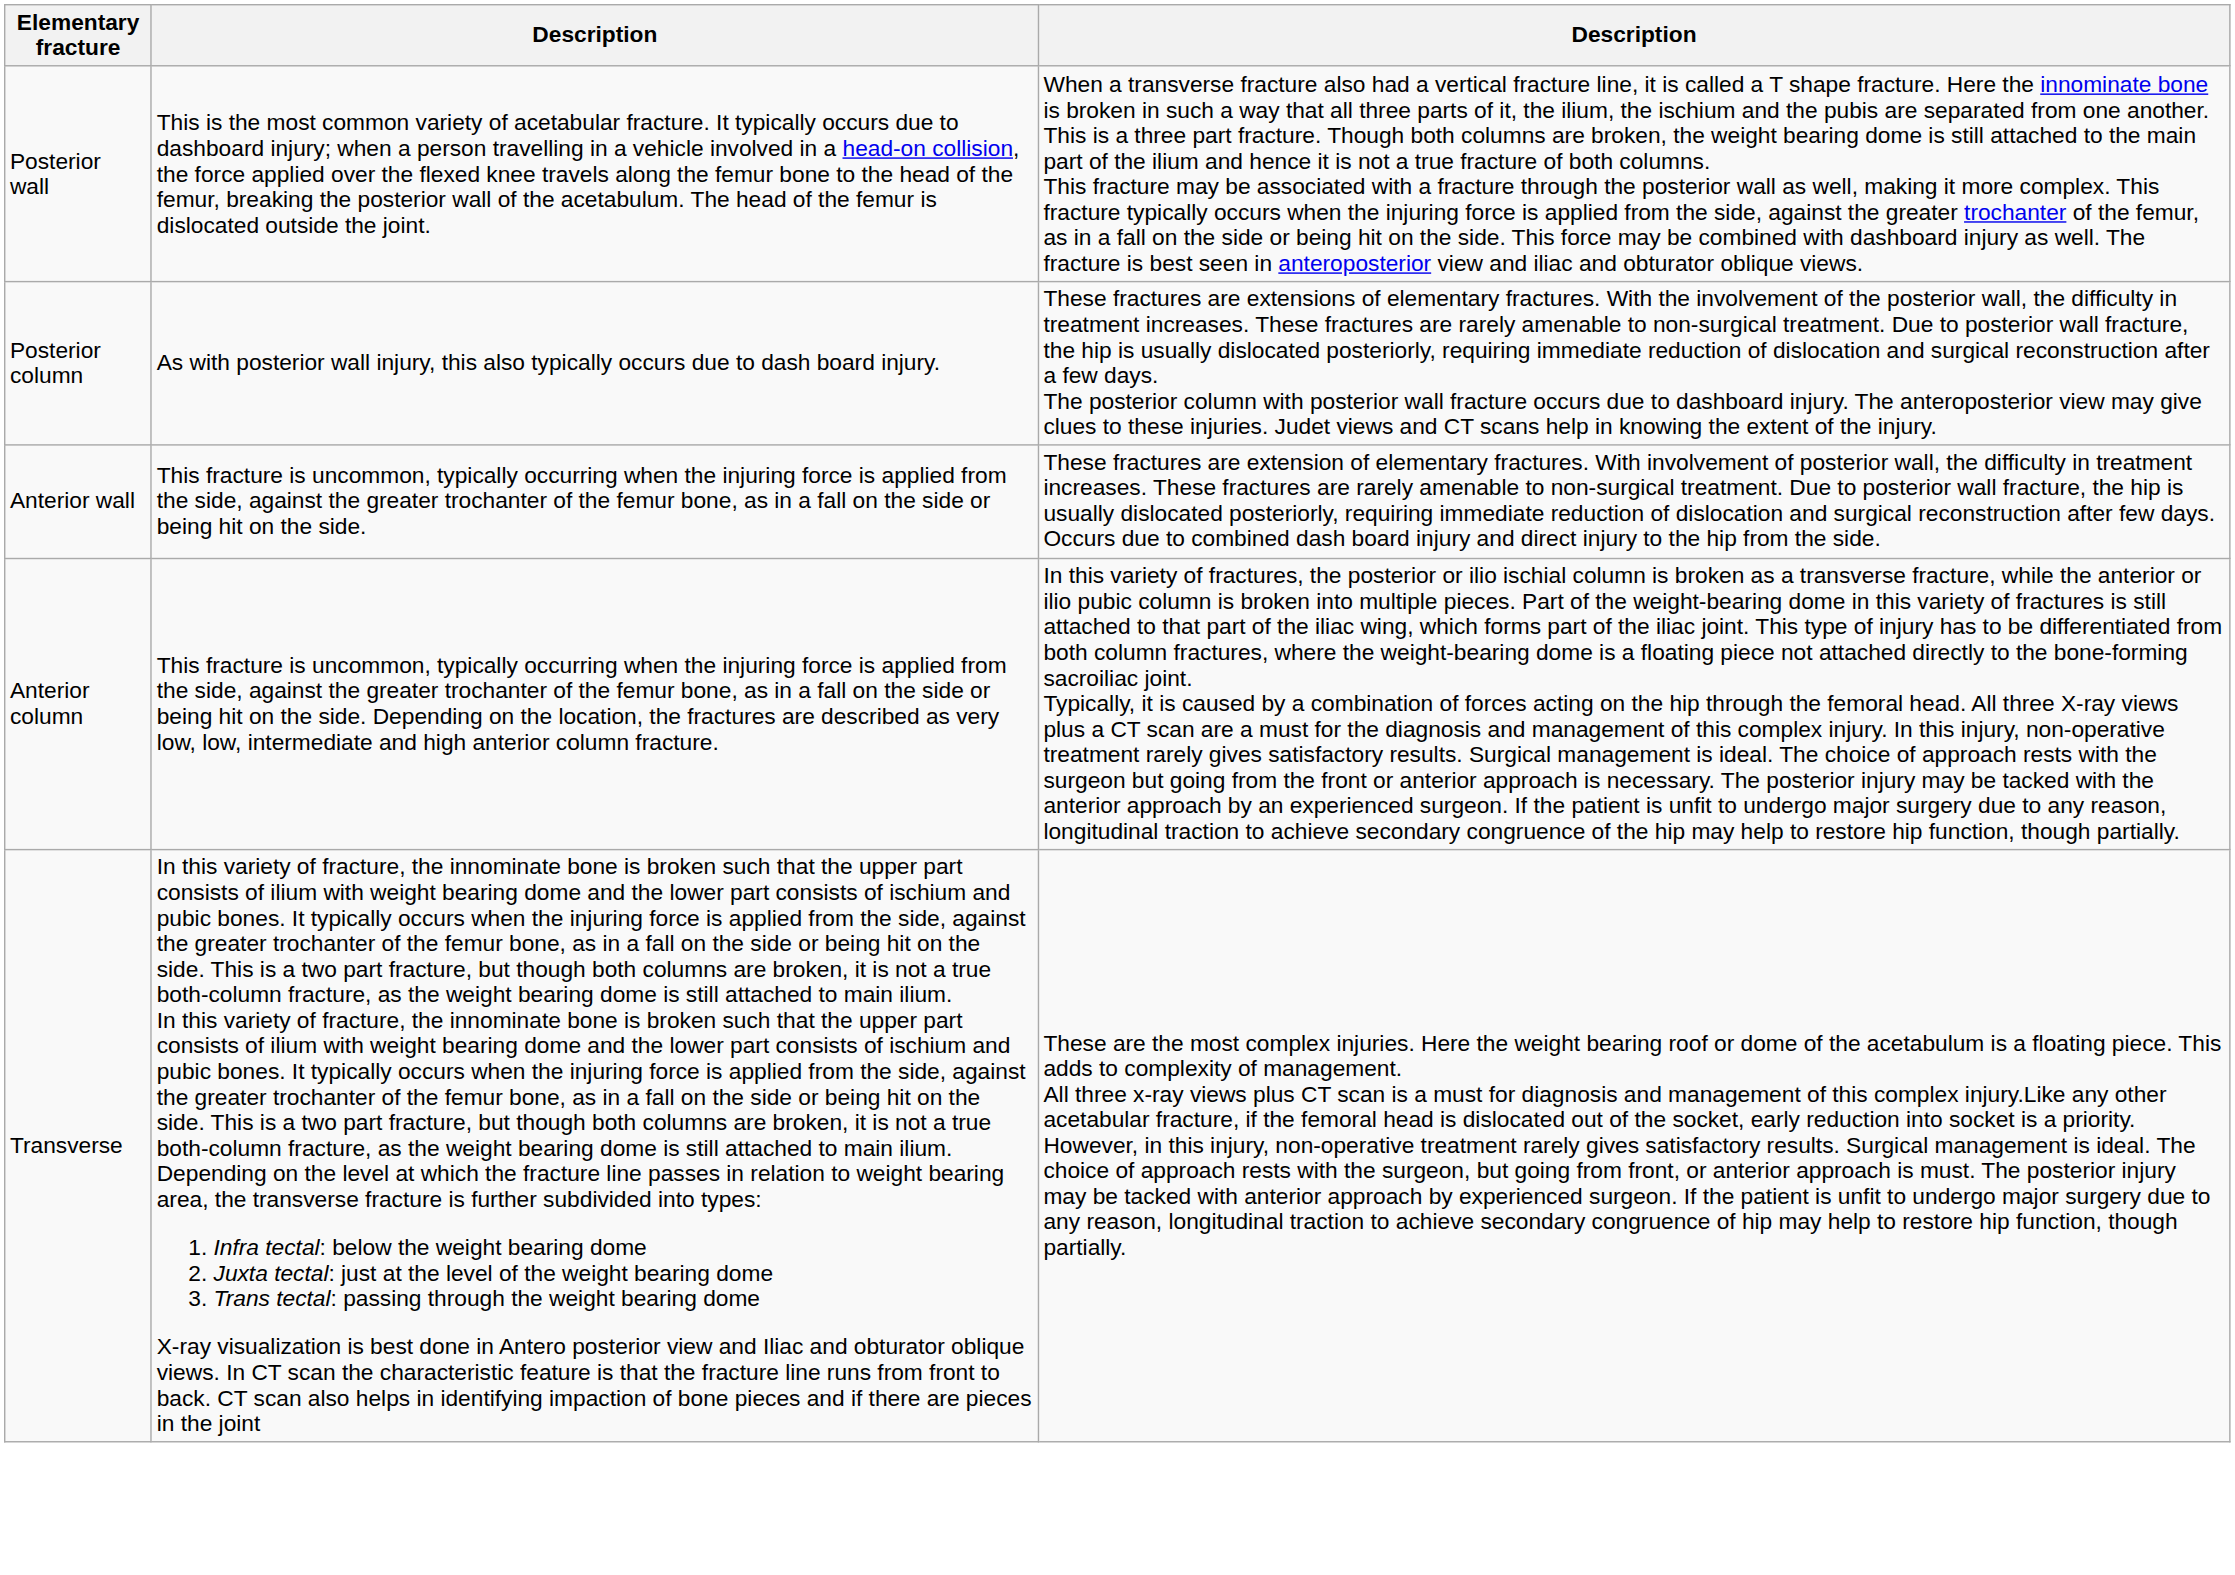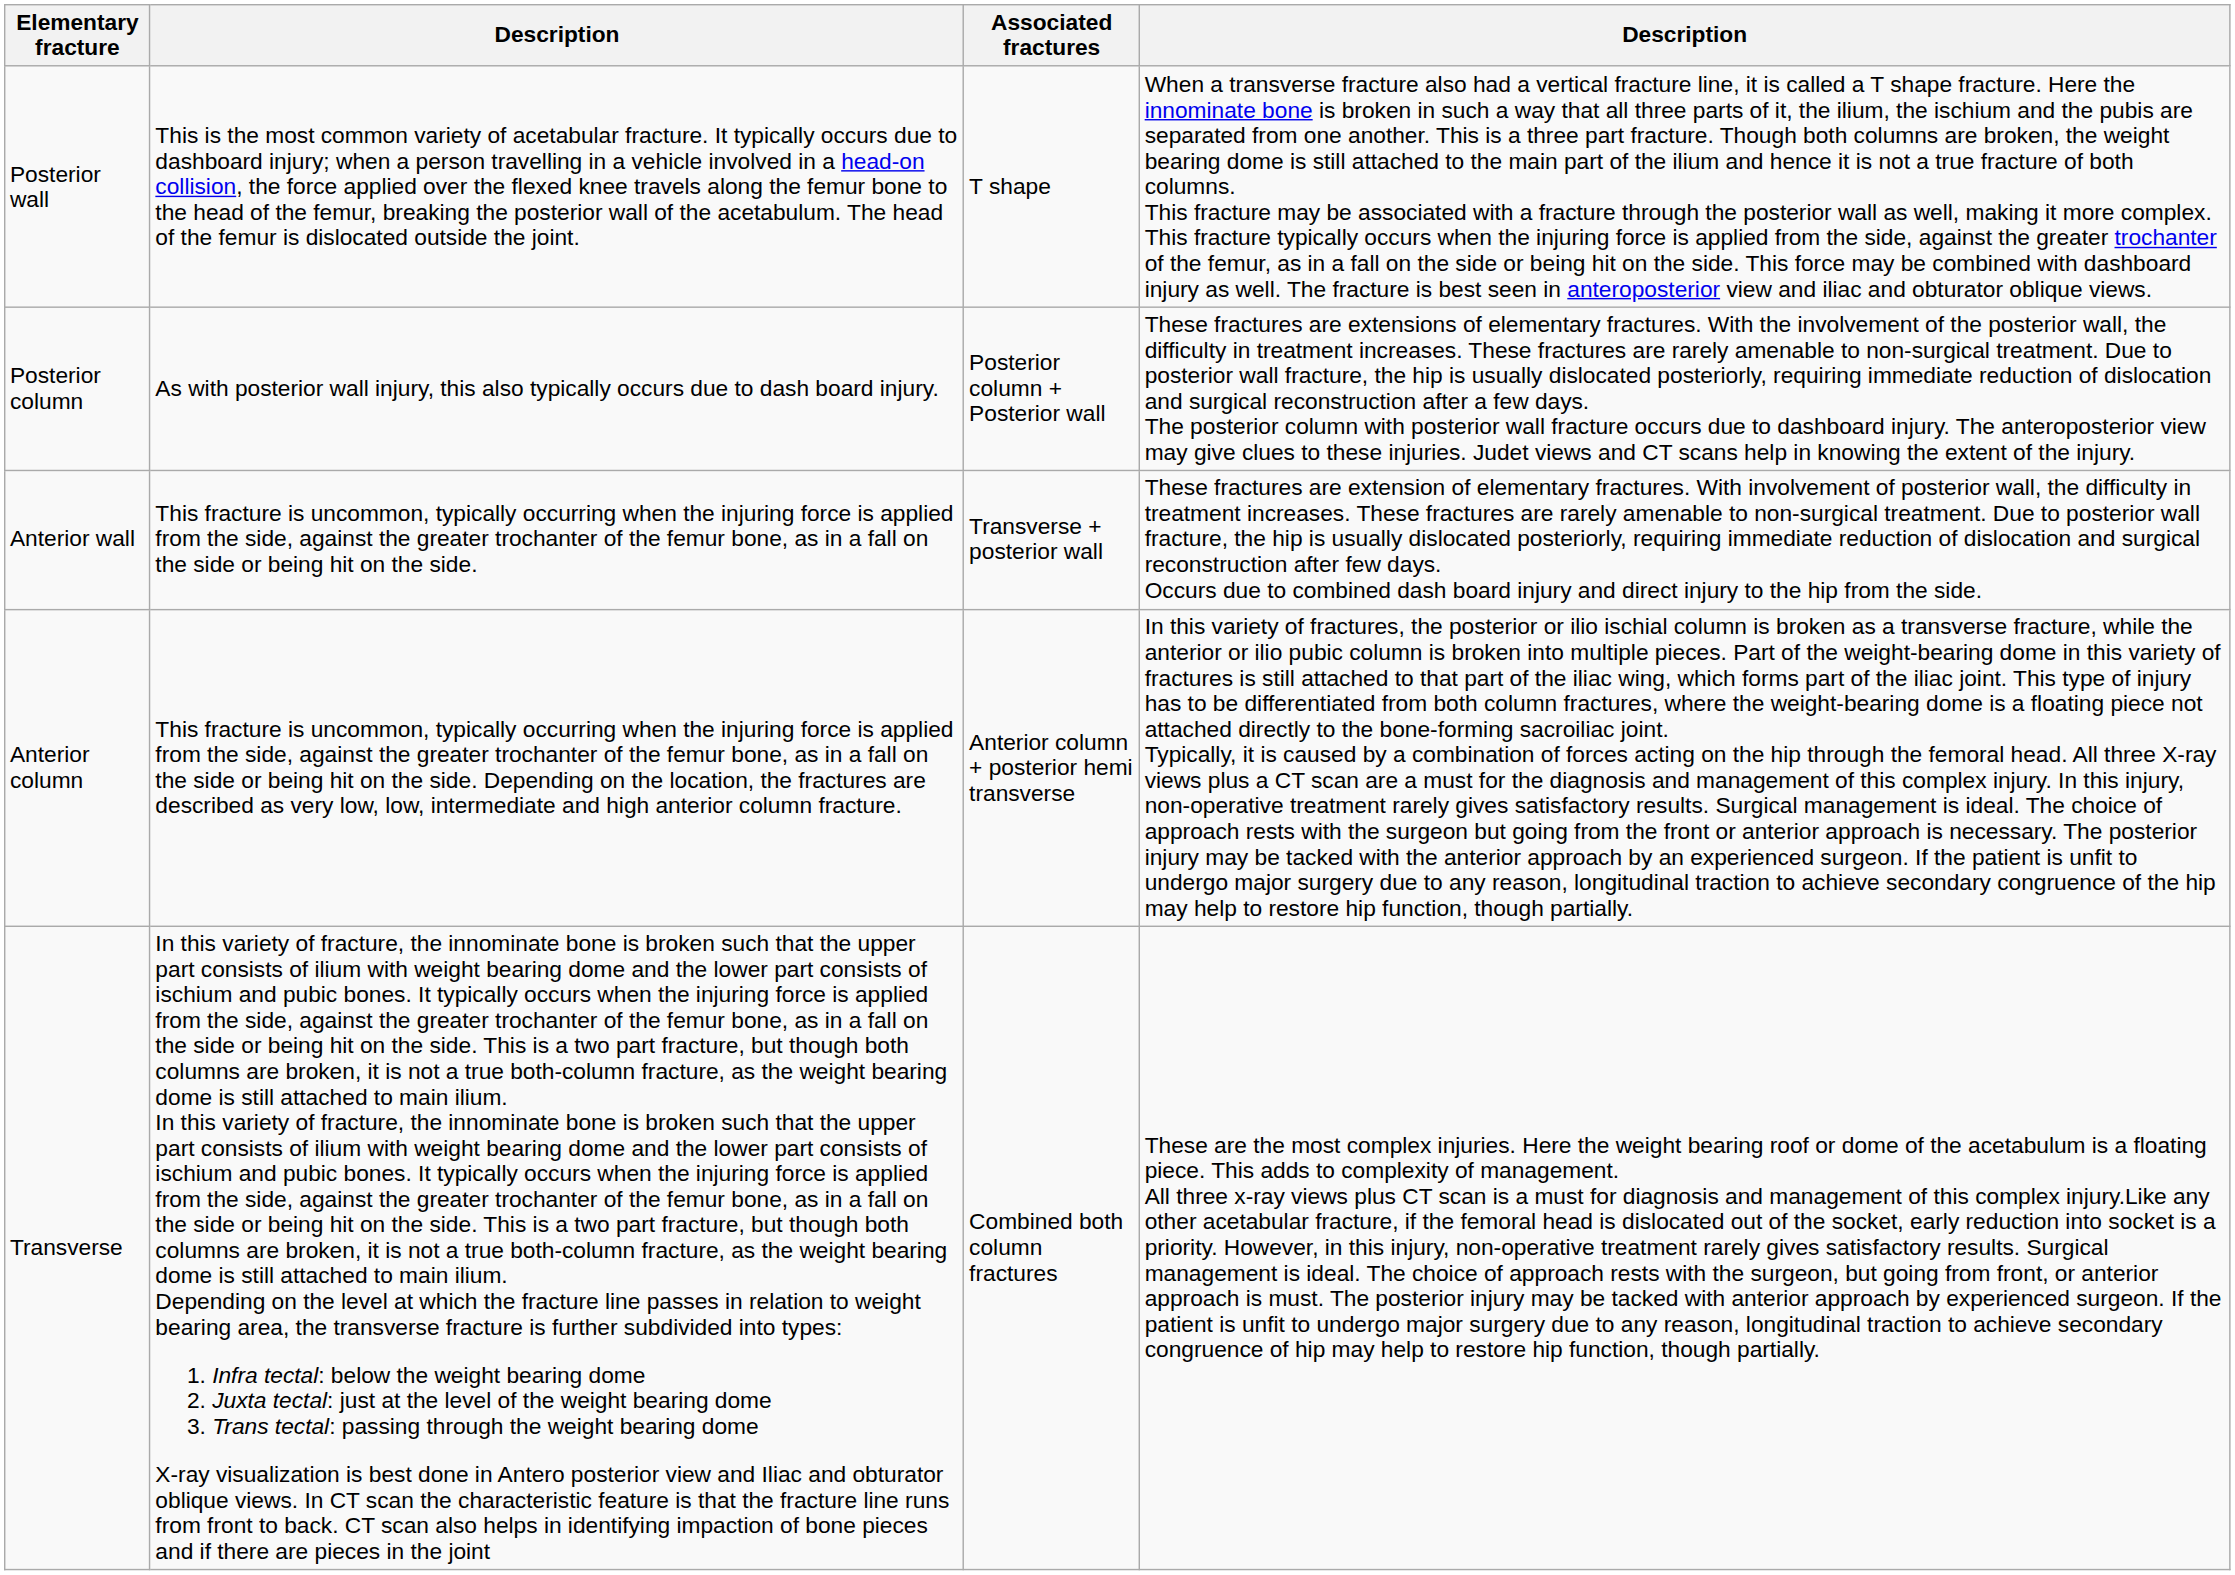+ column: (1052, 35)
